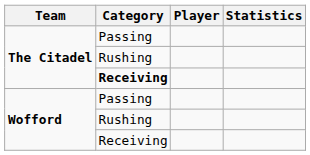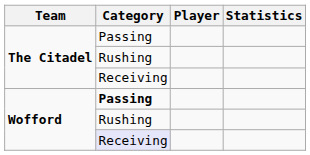(133, 78) bold -> (133, 78) normal
(125, 99) normal -> (125, 99) bold
(133, 140) no background -> (133, 140) lavender background
